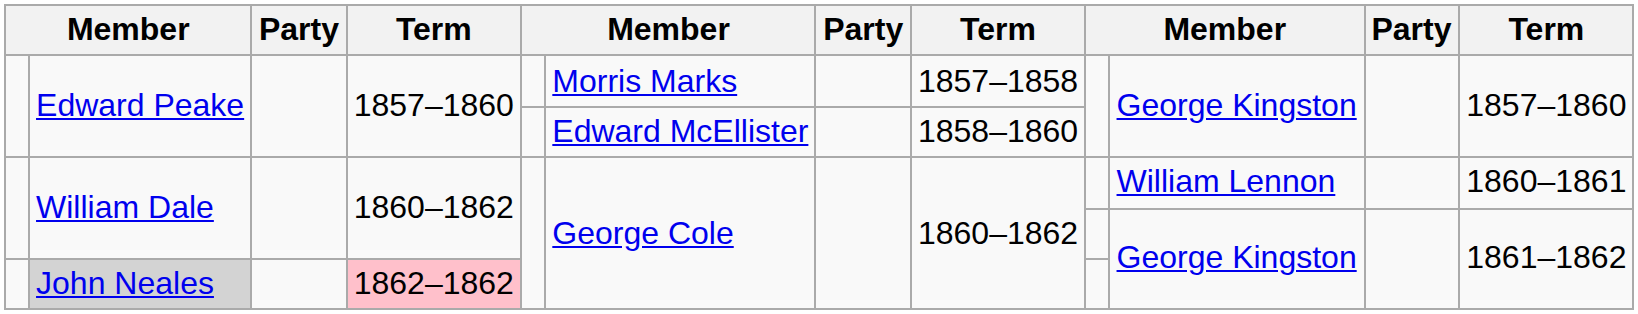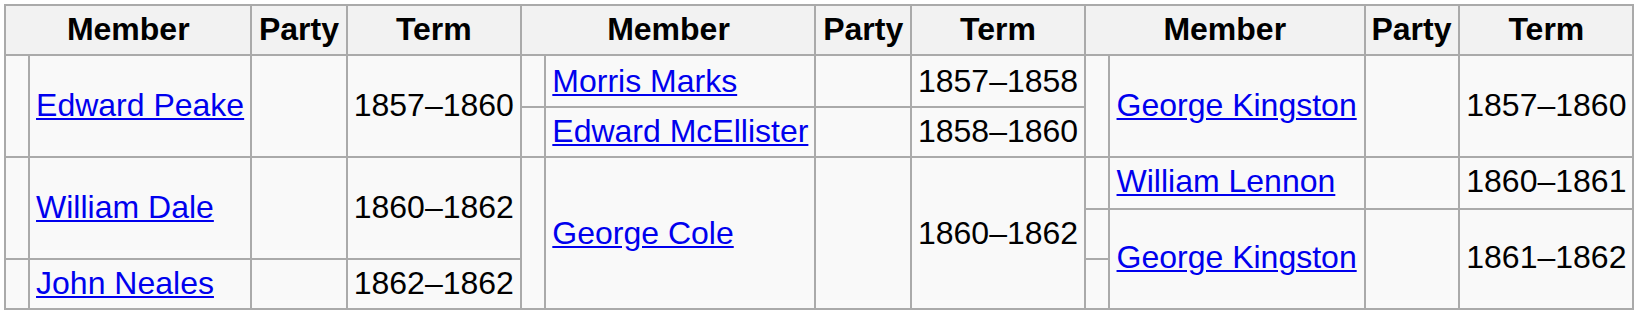(125, 283) lightgrey background -> (125, 283) no background
(434, 283) pink background -> (434, 283) no background
